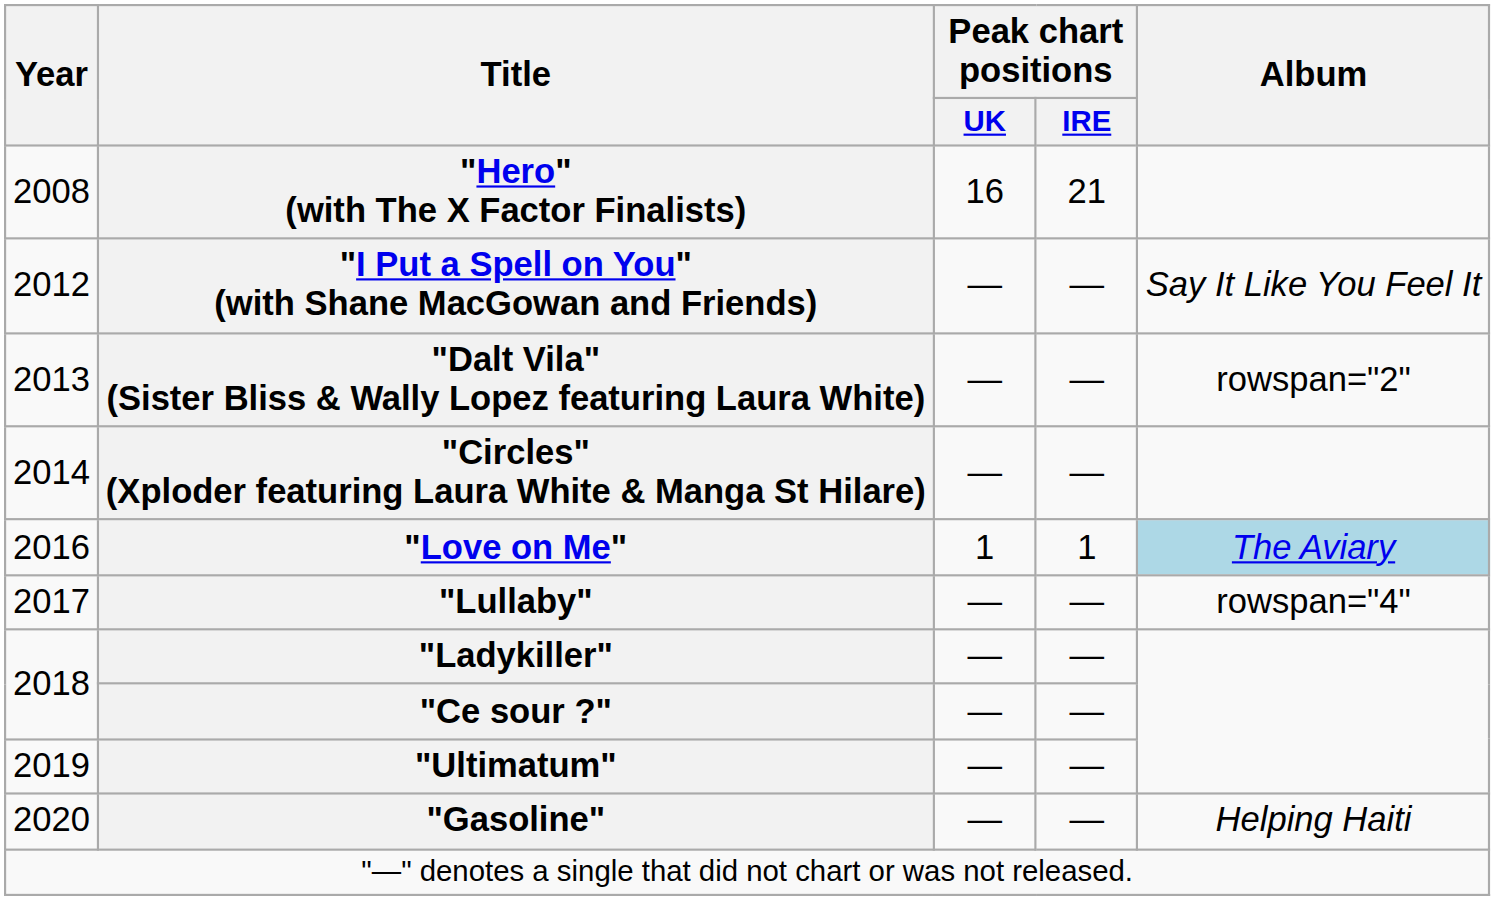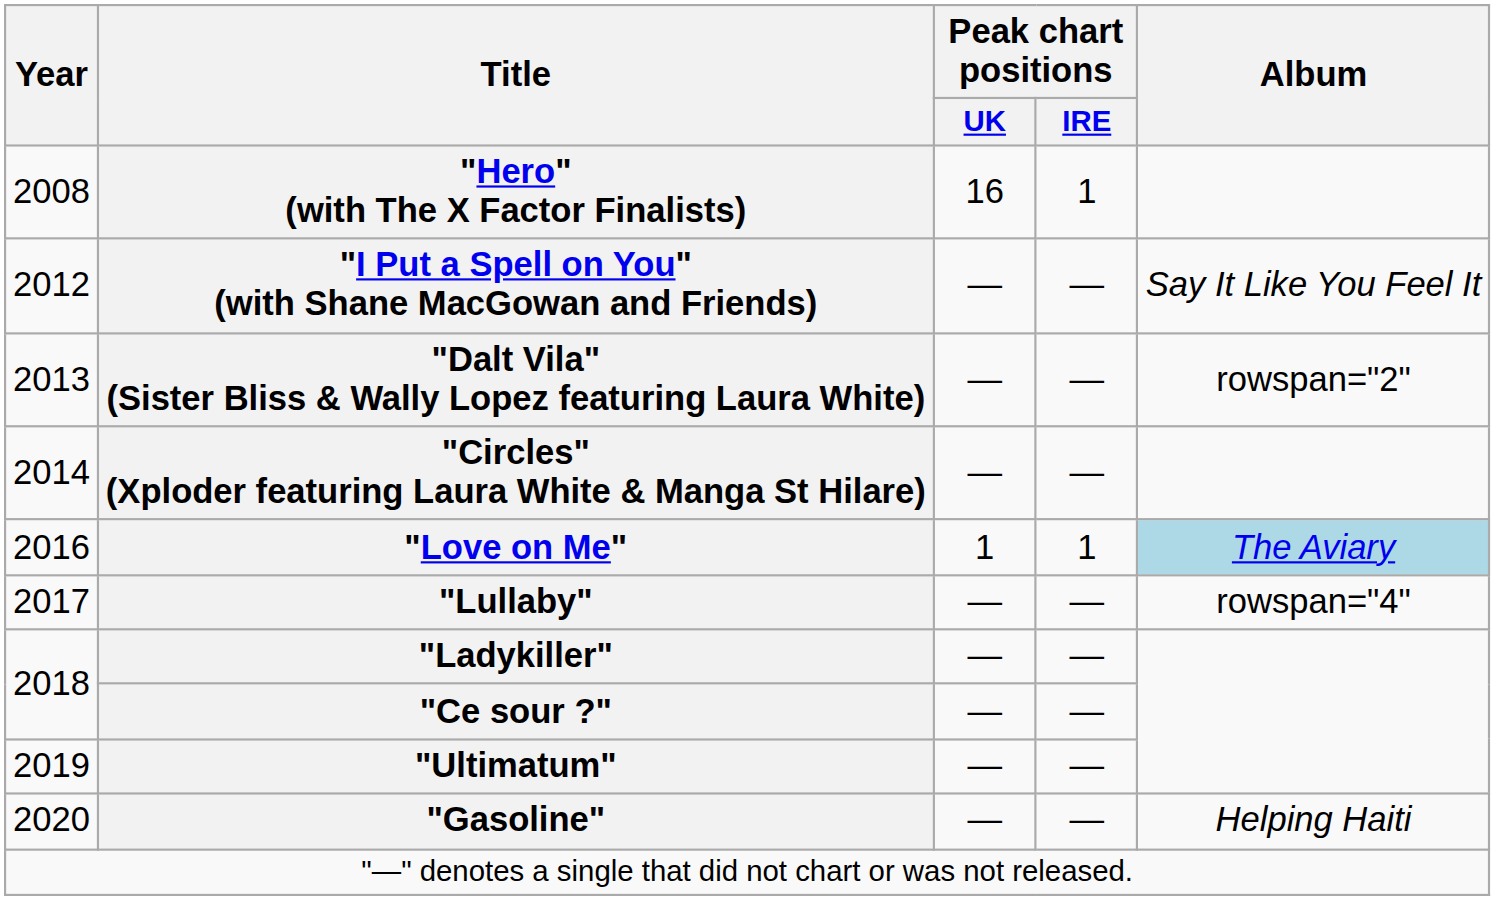(1087, 191) 21 -> (1087, 191) 1
